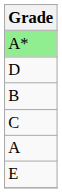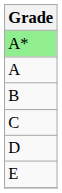(14, 69) D -> (14, 69) A
(14, 148) A -> (14, 148) D
